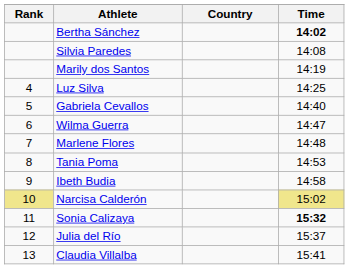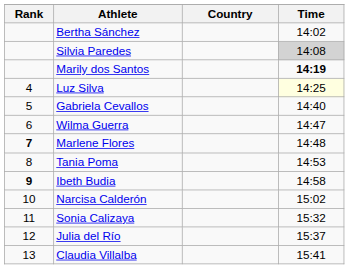(311, 32) bold -> (311, 32) normal
(311, 51) no background -> (311, 51) lightgrey background
(311, 69) normal -> (311, 69) bold
(311, 88) no background -> (311, 88) lightyellow background
(29, 144) normal -> (29, 144) bold
(29, 181) normal -> (29, 181) bold
(29, 199) khaki background -> (29, 199) no background
(311, 199) khaki background -> (311, 199) no background
(311, 218) bold -> (311, 218) normal
